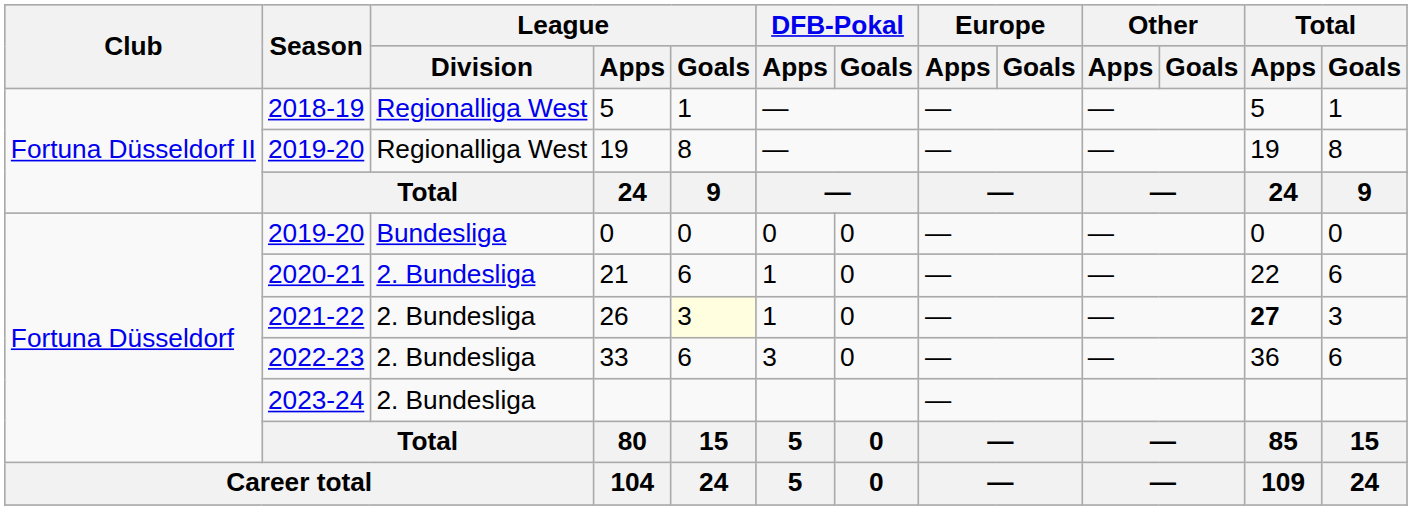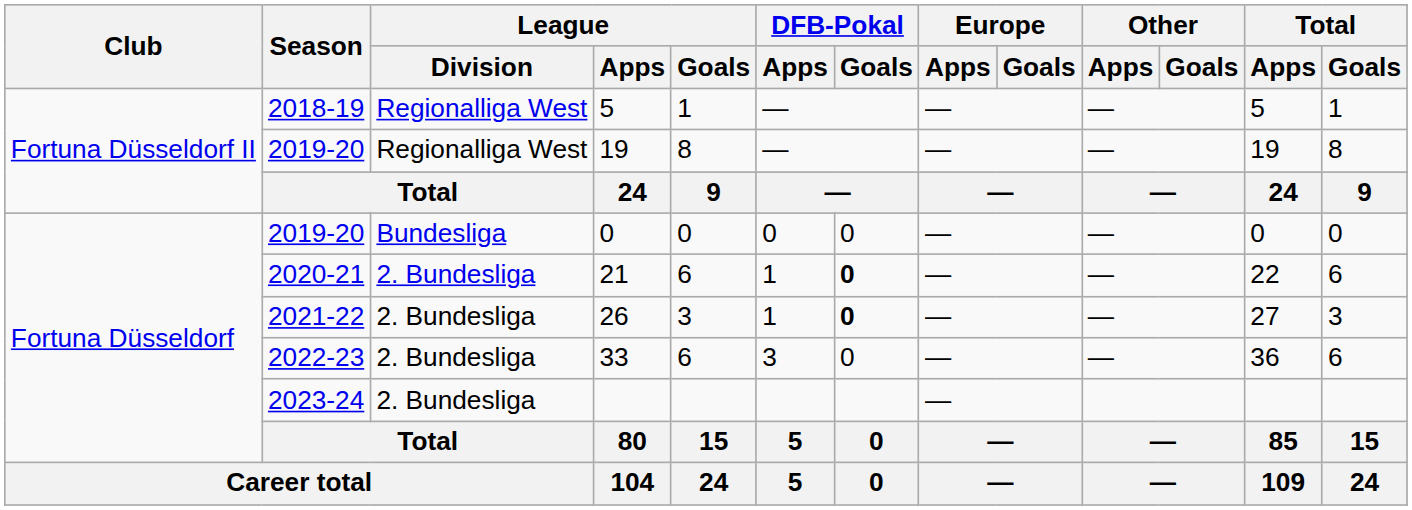(847, 274) normal -> (847, 274) bold
(684, 316) lightyellow background -> (684, 316) no background
(847, 316) normal -> (847, 316) bold
(1265, 316) bold -> (1265, 316) normal
